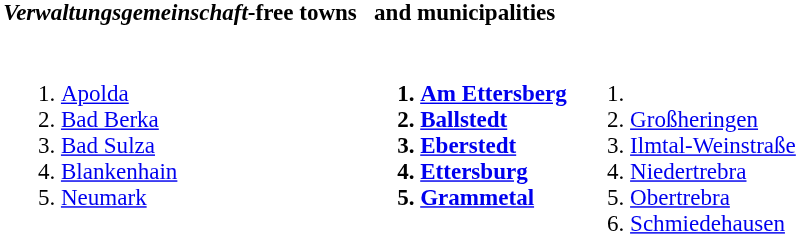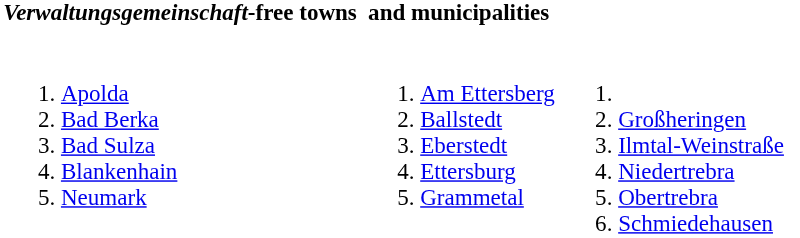(465, 146) bold -> (459, 146) normal
